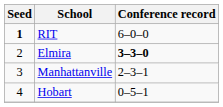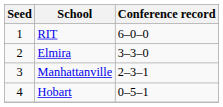(20, 33) bold -> (20, 33) normal
(133, 53) bold -> (133, 53) normal
